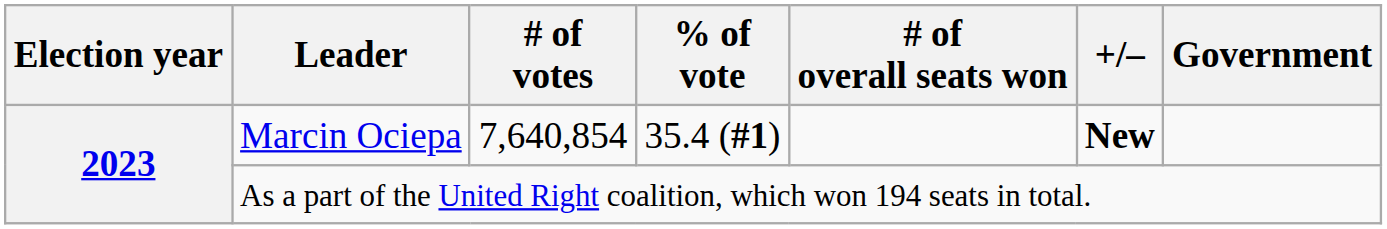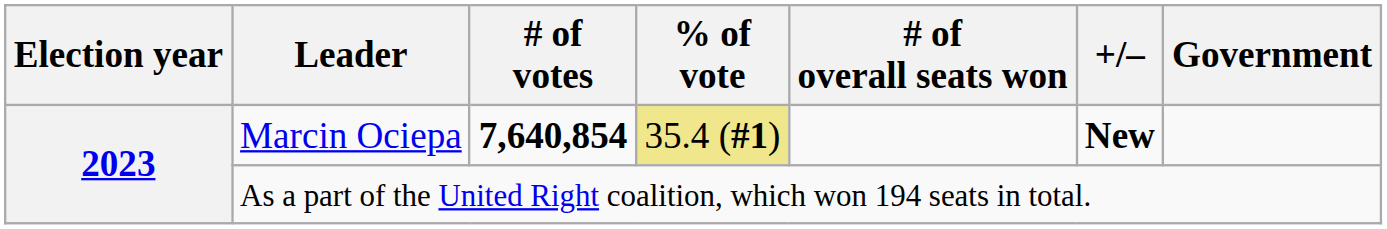(553, 134) normal -> (553, 134) bold
(712, 134) no background -> (712, 134) khaki background
